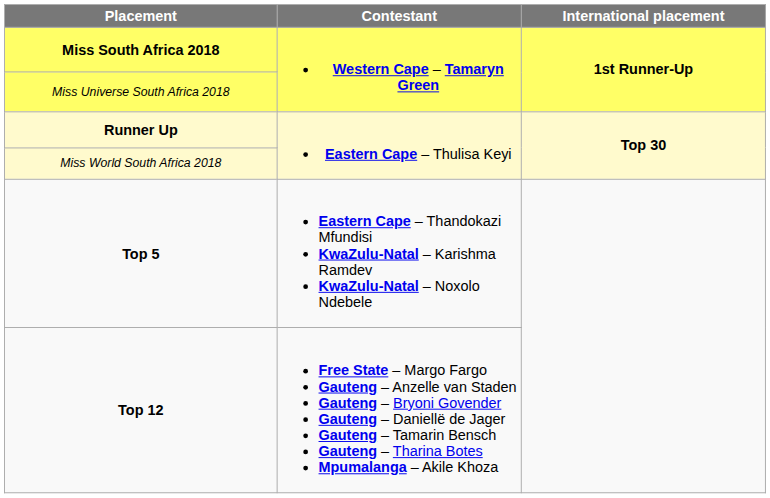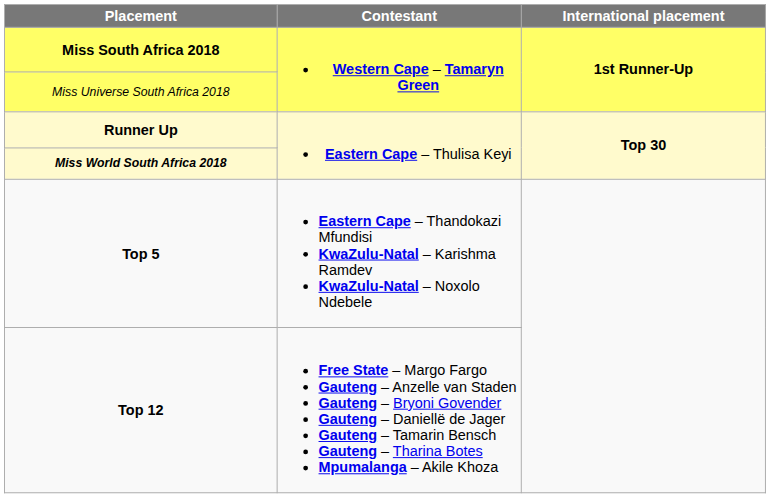(141, 164) normal -> (141, 164) bold
